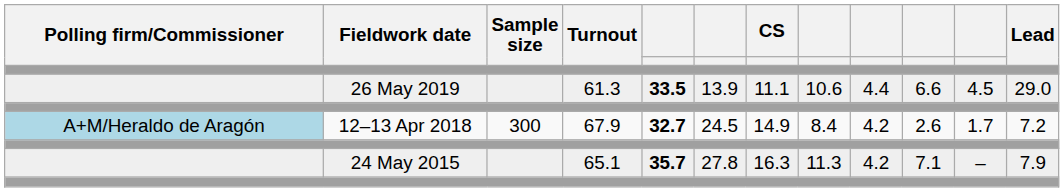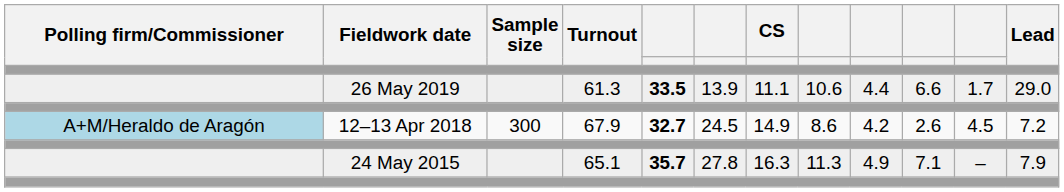(980, 88) 4.5 -> (980, 88) 1.7
(824, 125) 8.4 -> (824, 125) 8.6
(980, 125) 1.7 -> (980, 125) 4.5
(876, 163) 4.2 -> (876, 163) 4.9
